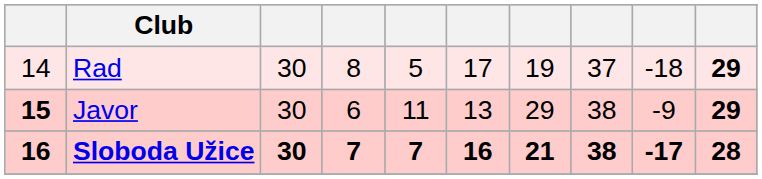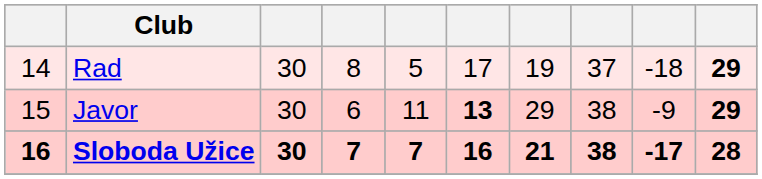(36, 109) bold -> (36, 109) normal
(478, 109) normal -> (478, 109) bold
